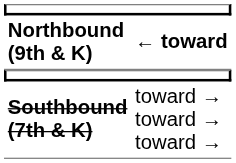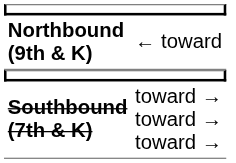(181, 41) bold -> (179, 41) normal
